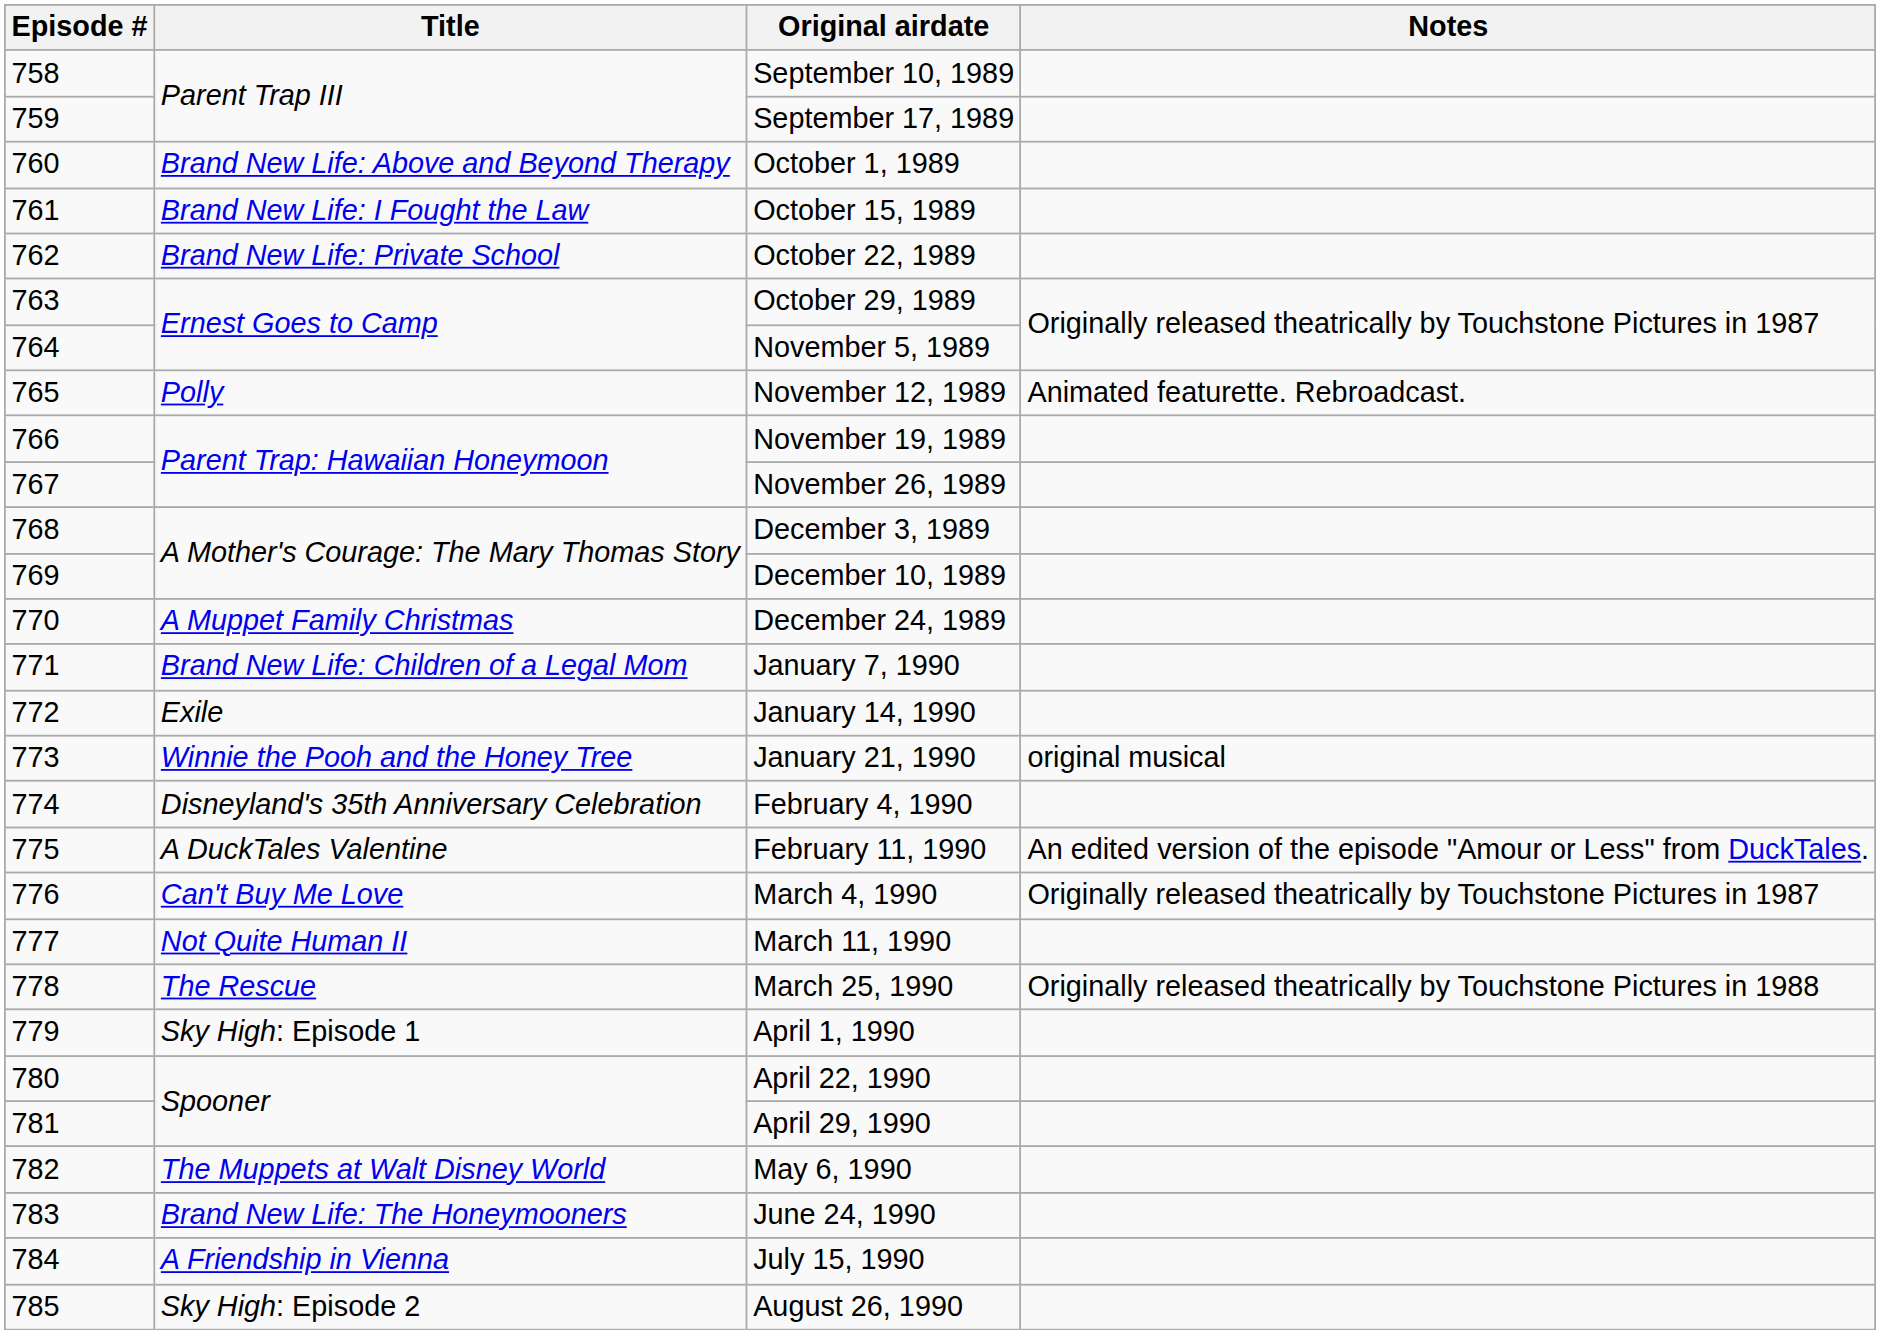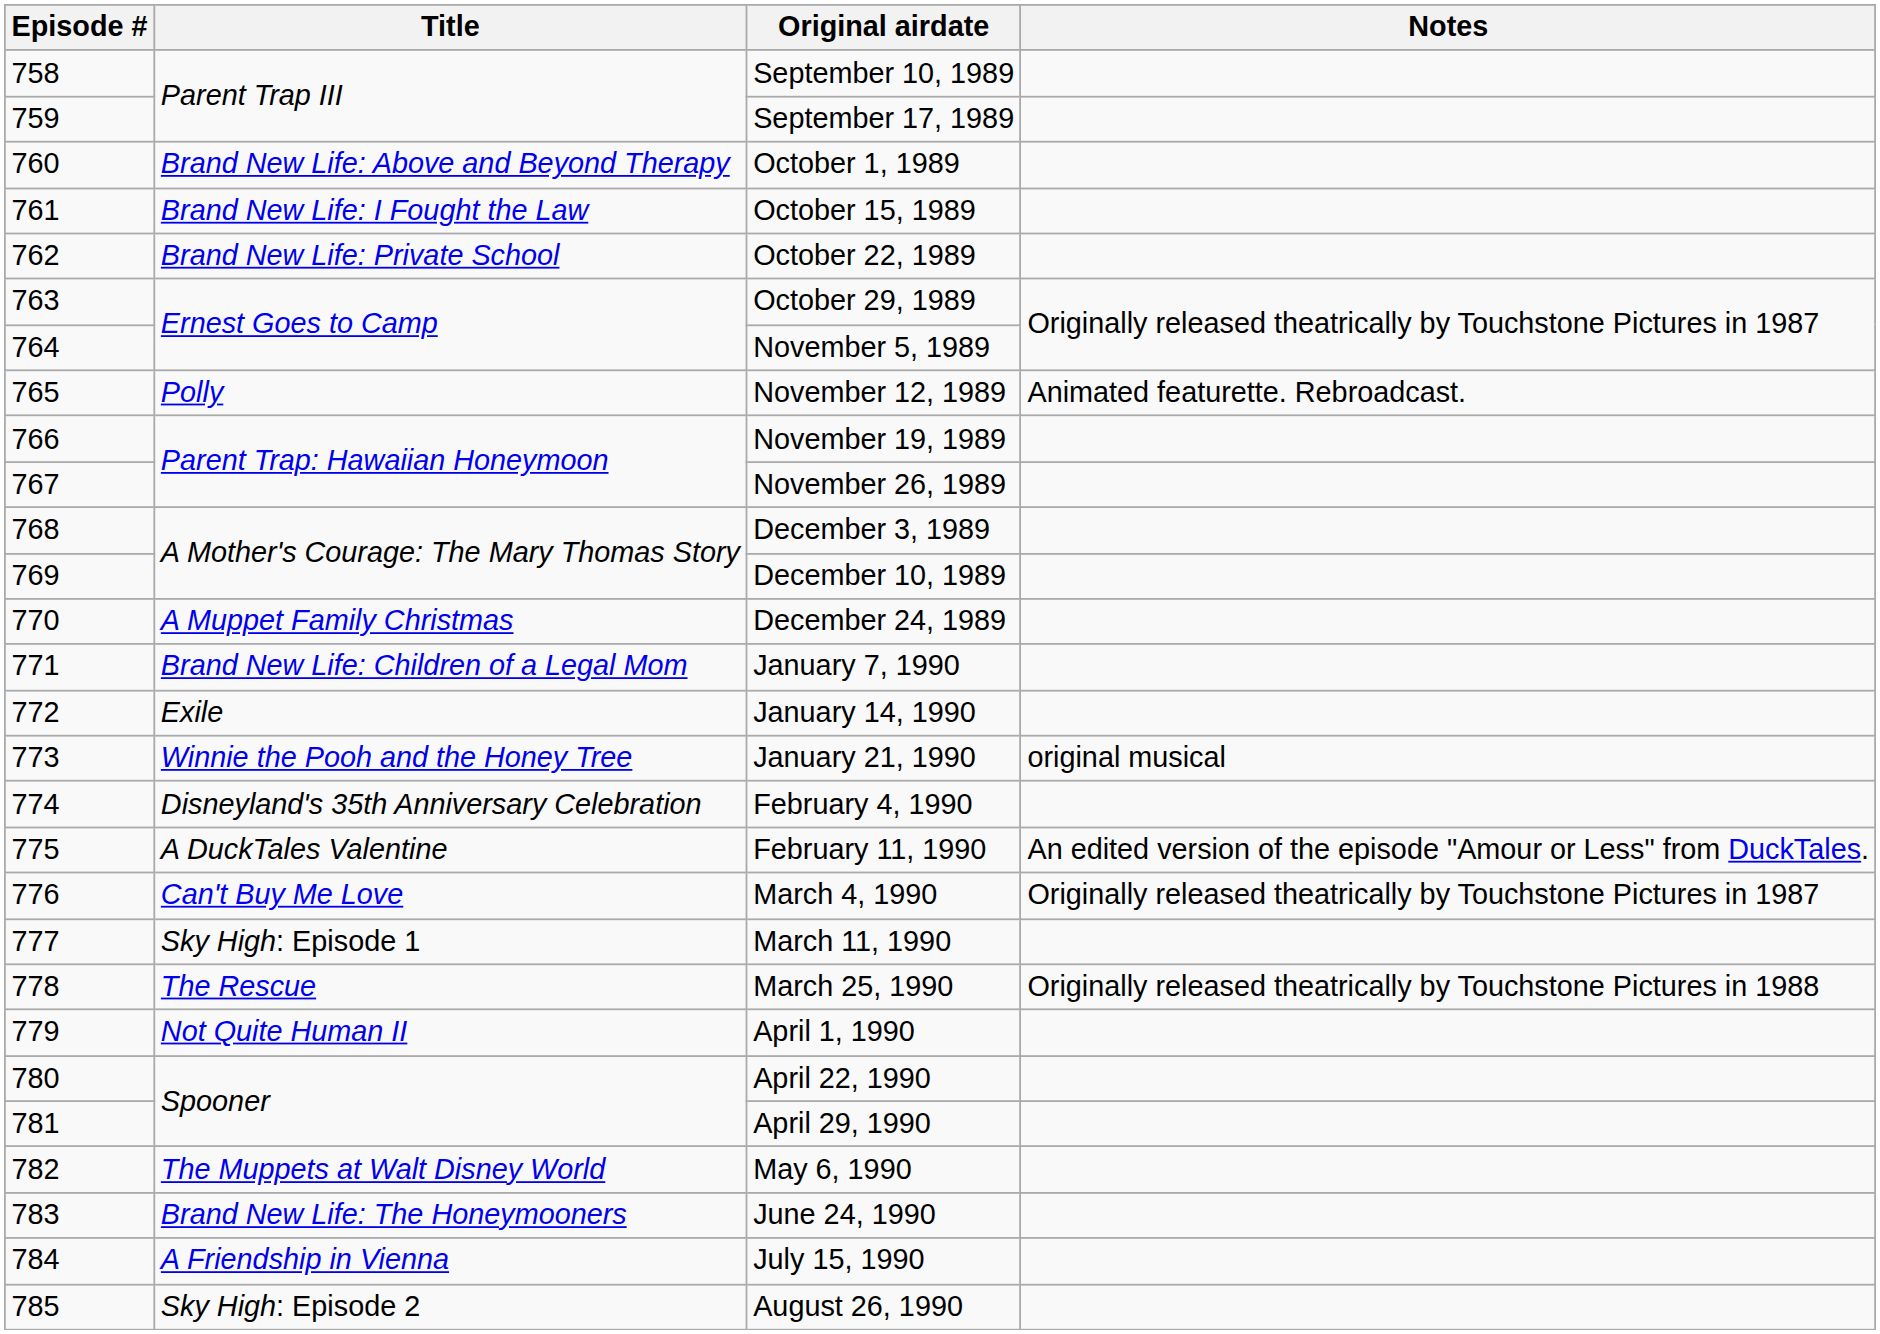(284, 940) Not Quite Human II -> (291, 940) Sky High: Episode 1
(291, 1032) Sky High: Episode 1 -> (284, 1032) Not Quite Human II
